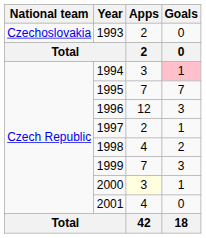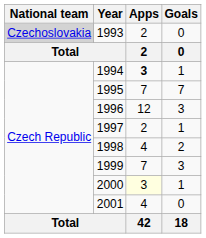(49, 33) no background -> (49, 33) lightgrey background
(144, 71) normal -> (144, 71) bold
(181, 71) pink background -> (181, 71) no background
